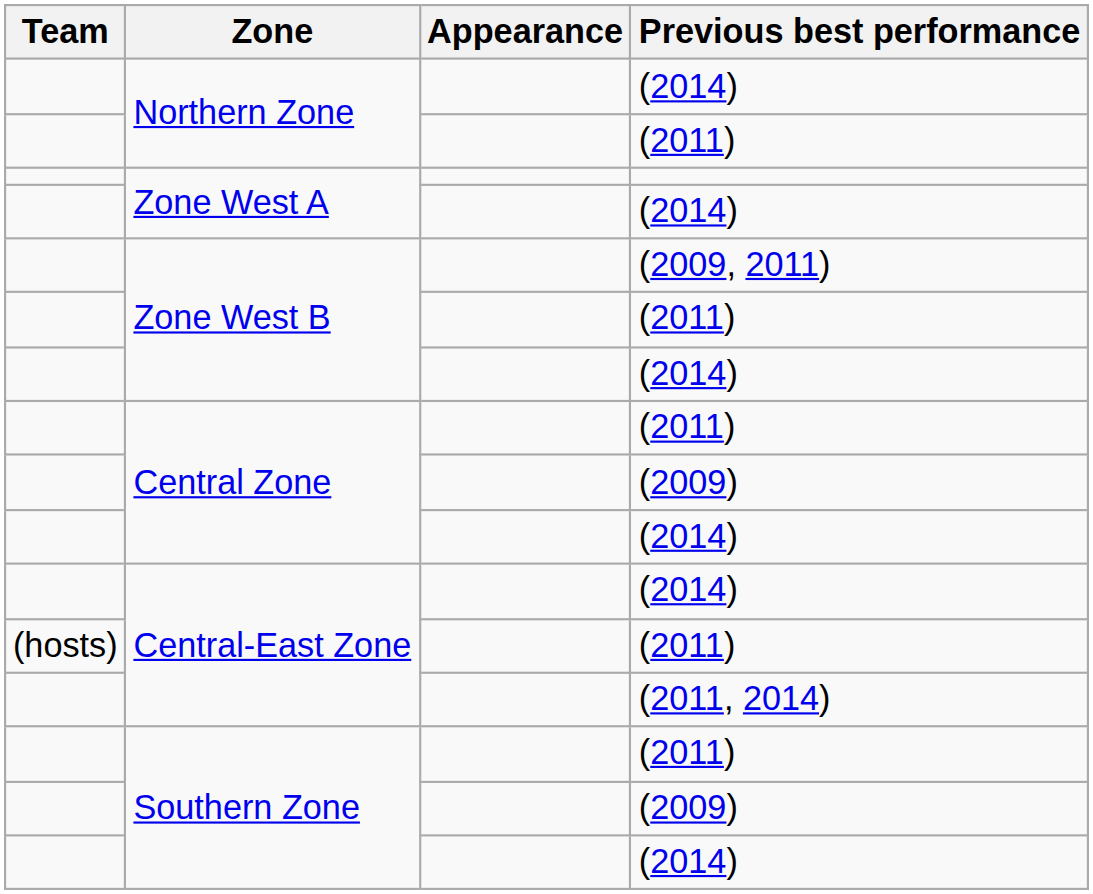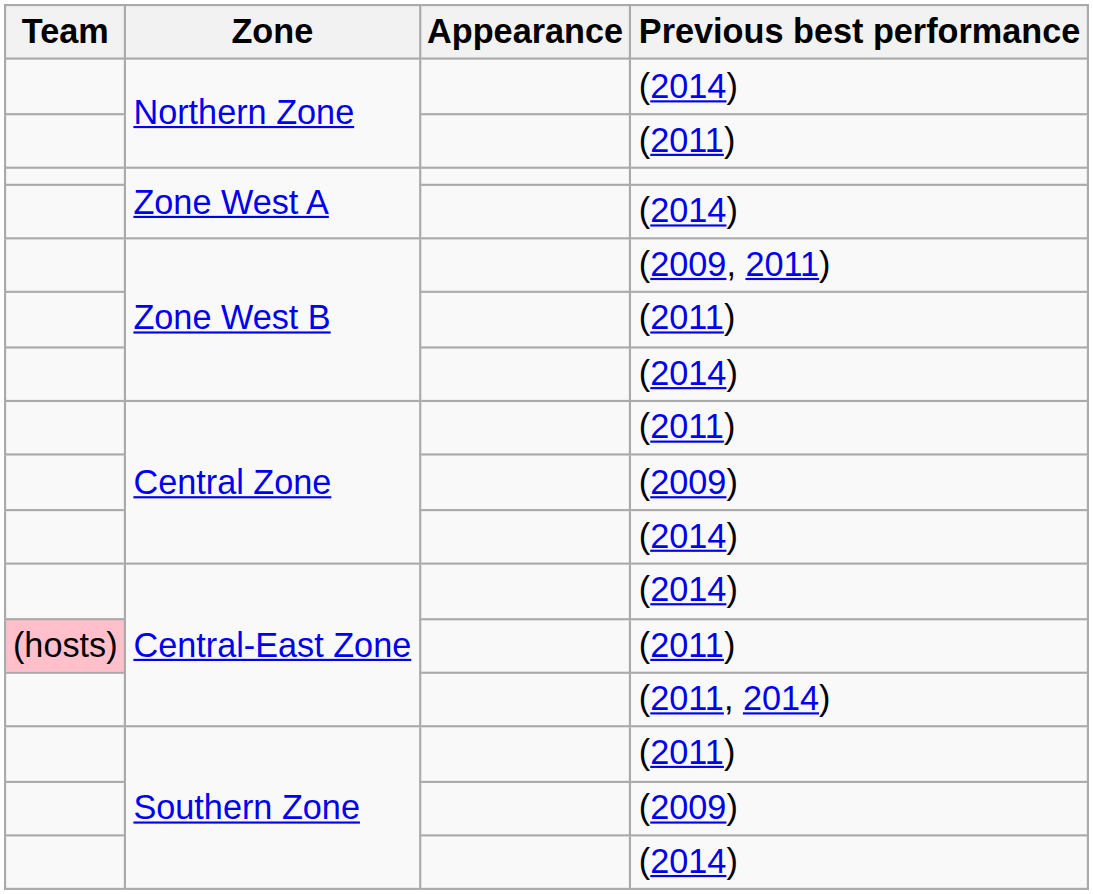(65, 644) no background -> (65, 644) pink background
